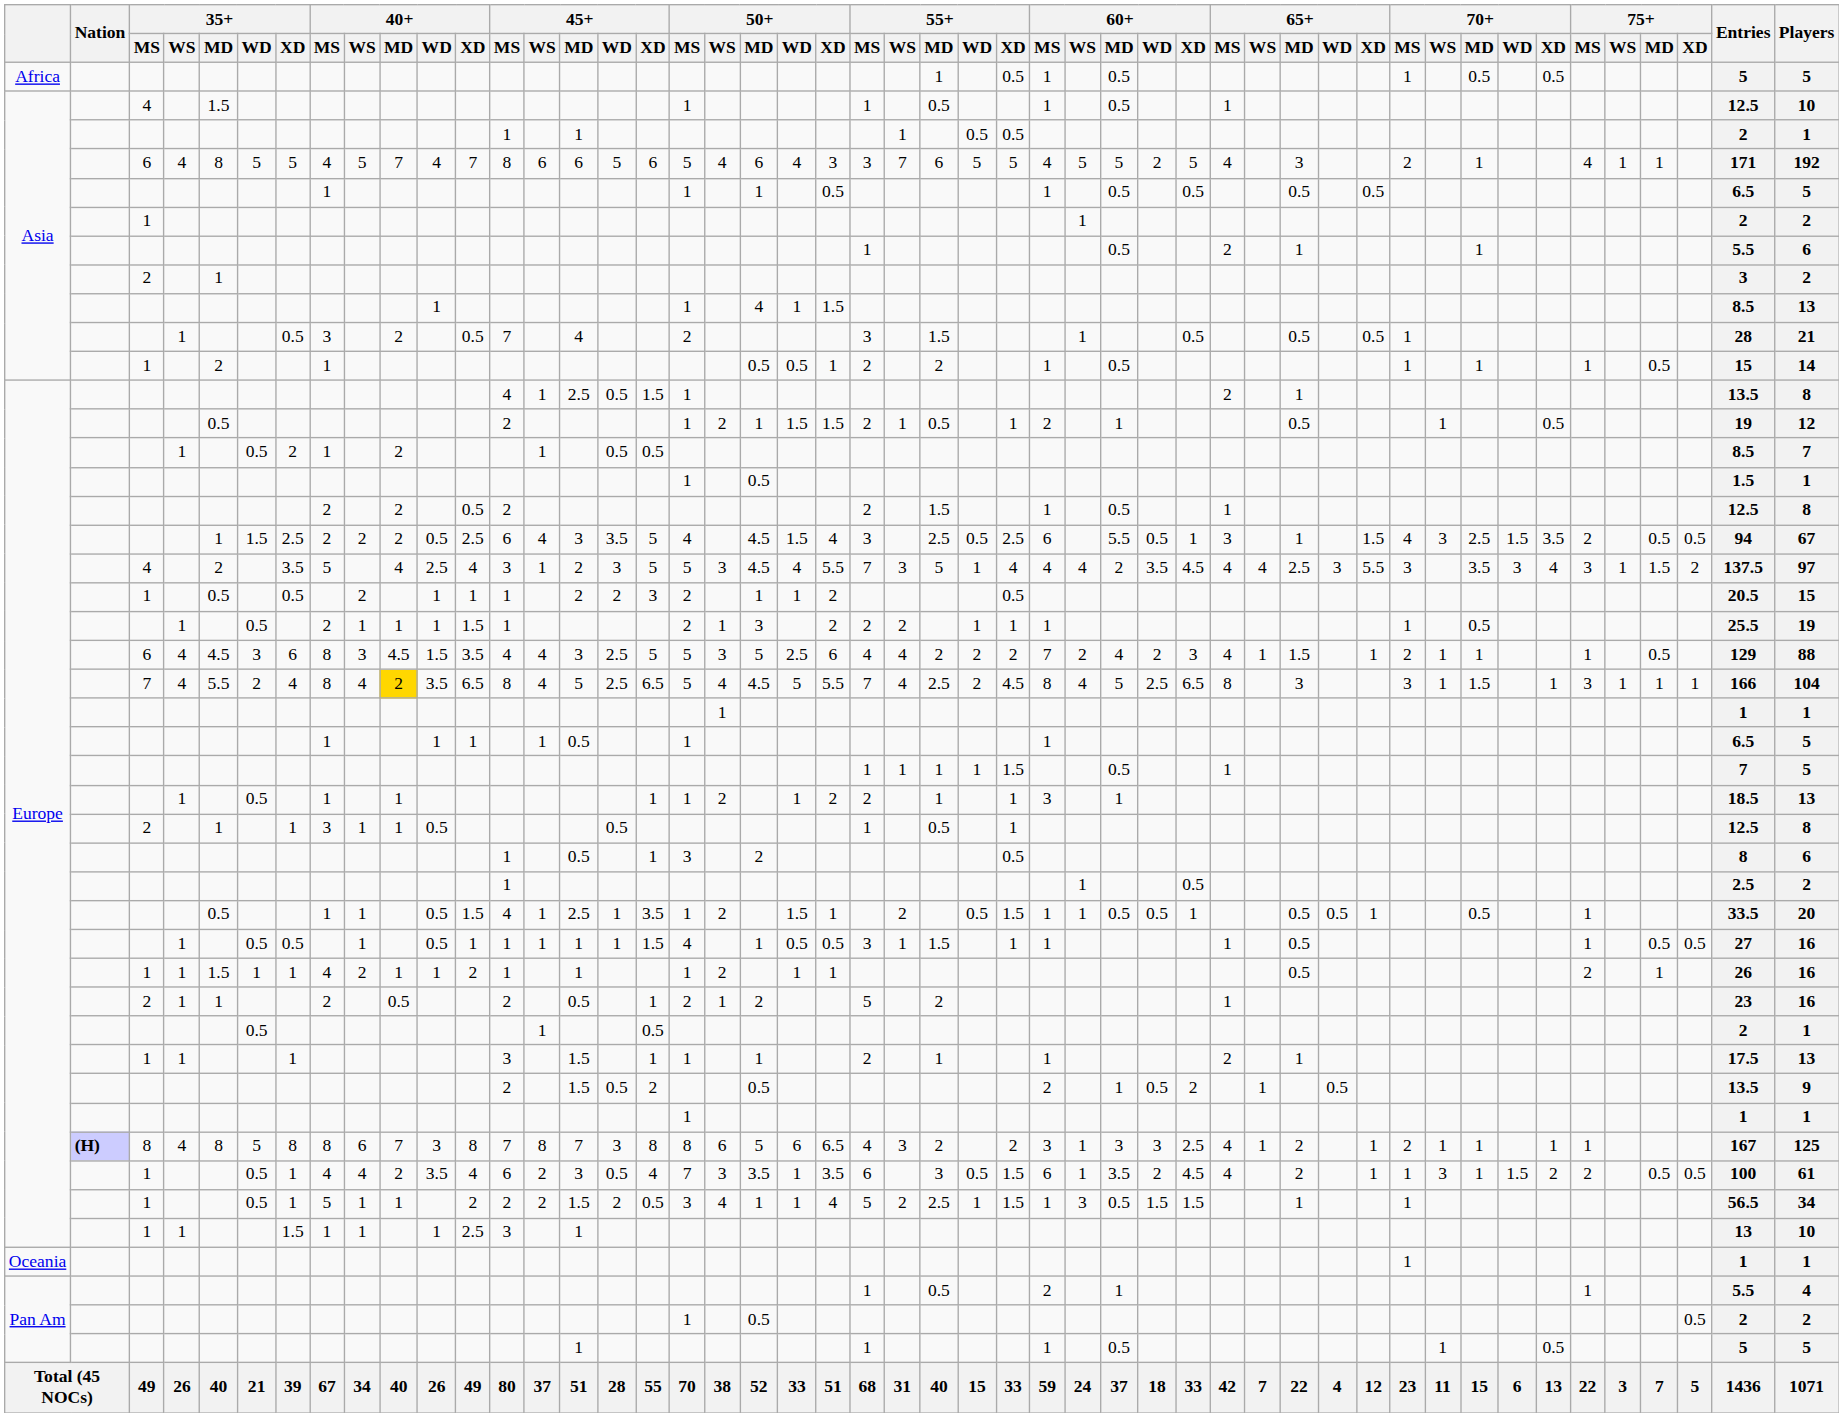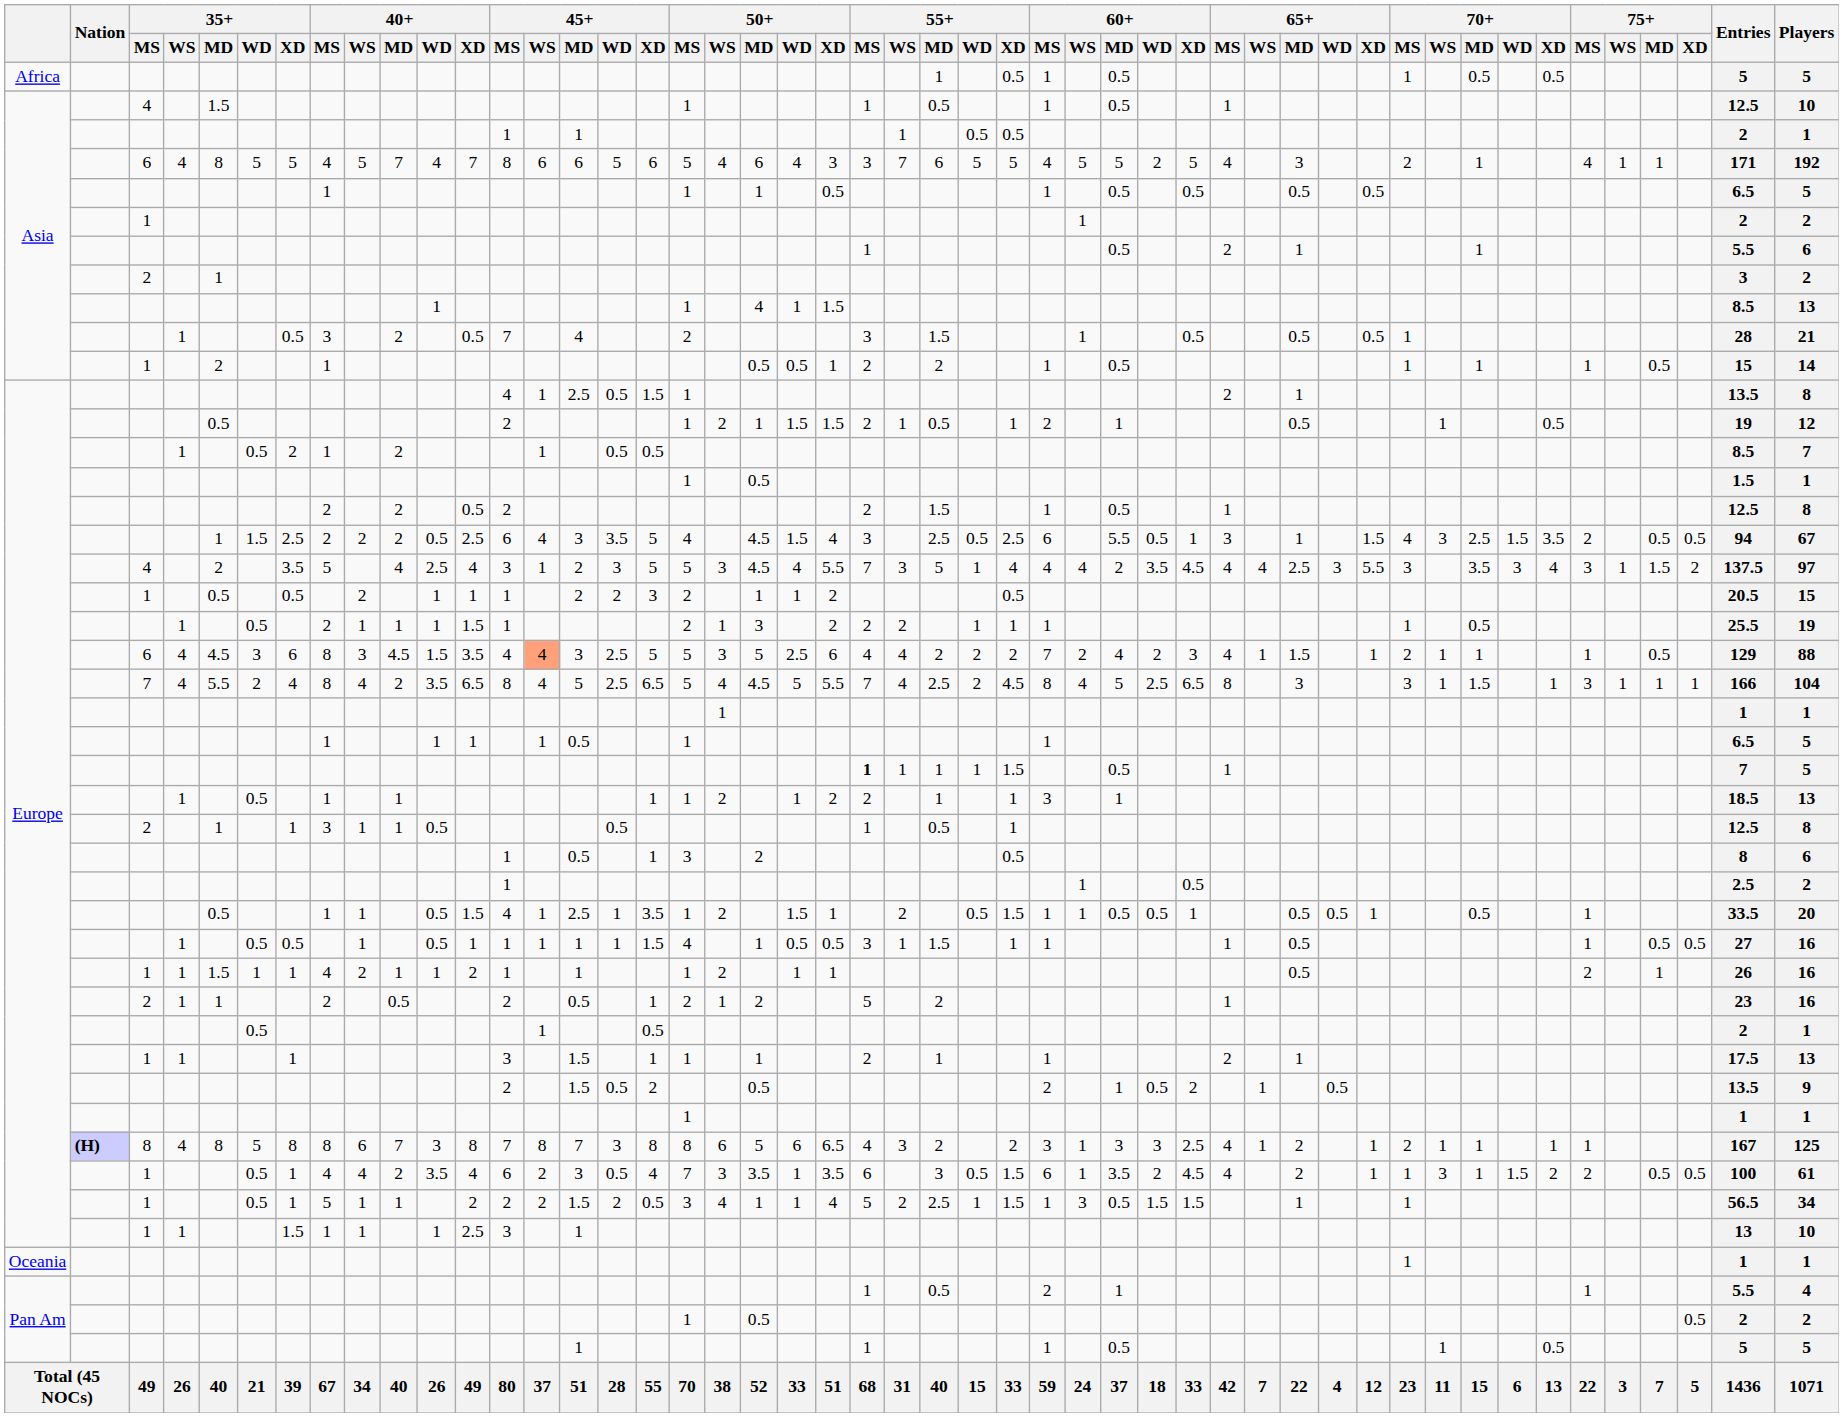(542, 654) no background -> (542, 654) lightsalmon background
(399, 683) gold background -> (399, 683) no background
(867, 770) normal -> (867, 770) bold
